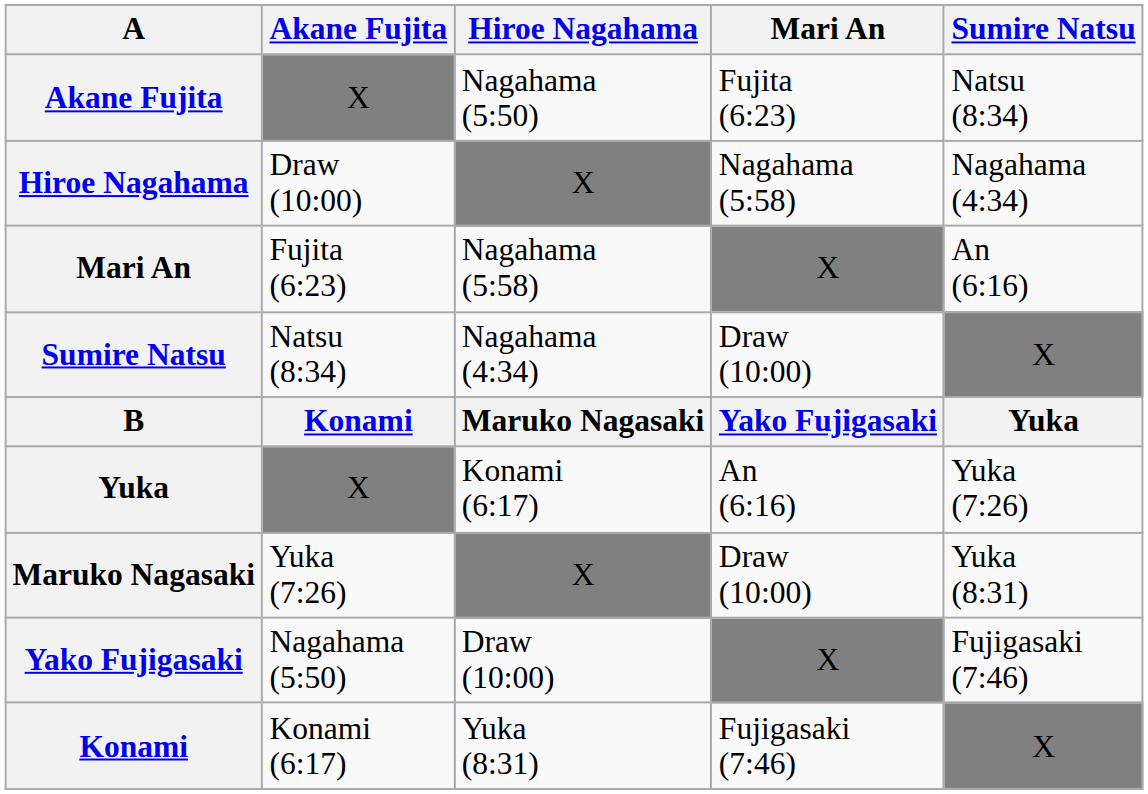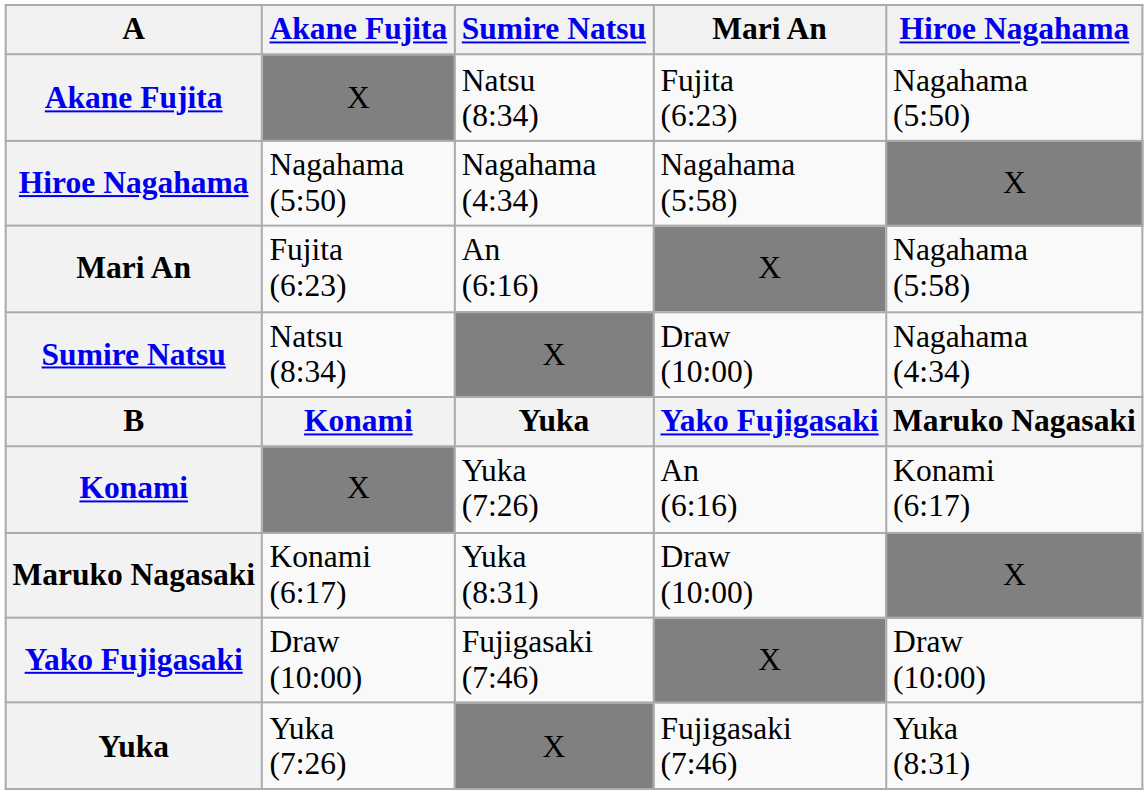columns swapped: (583, 29) <-> (1044, 29)
(316, 182) Draw (10:00) -> (337, 182) Nagahama (5:50)
(134, 488) Yuka -> (134, 488) Konami
(308, 574) Yuka (7:26) -> (320, 574) Konami (6:17)
(337, 659) Nagahama (5:50) -> (316, 659) Draw (10:00)
(134, 745) Konami -> (134, 745) Yuka
(320, 745) Konami (6:17) -> (308, 745) Yuka (7:26)
